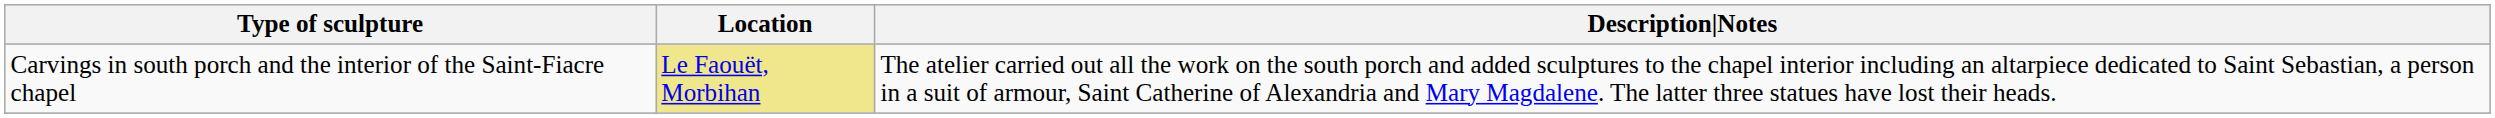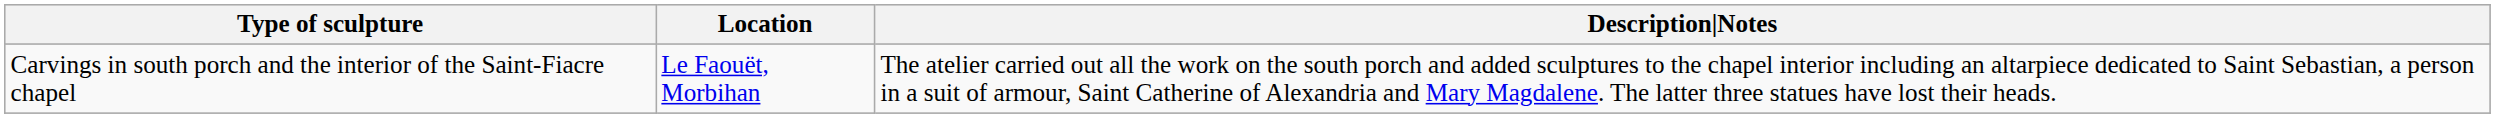(715, 78) khaki background -> (715, 78) no background
